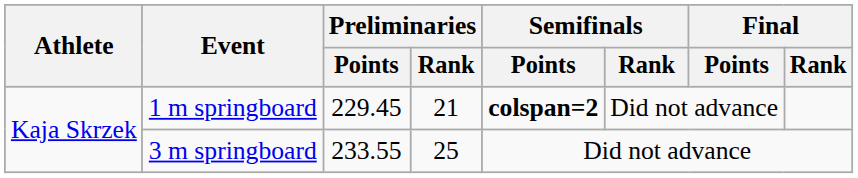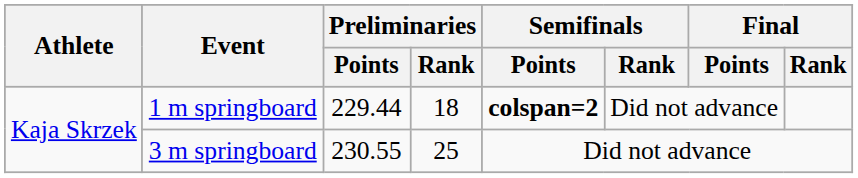(366, 108) 229.45 -> (366, 108) 229.44
(446, 108) 21 -> (446, 108) 18
(366, 150) 233.55 -> (366, 150) 230.55
